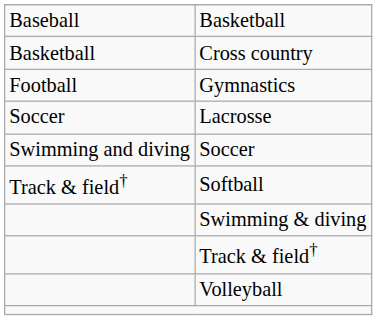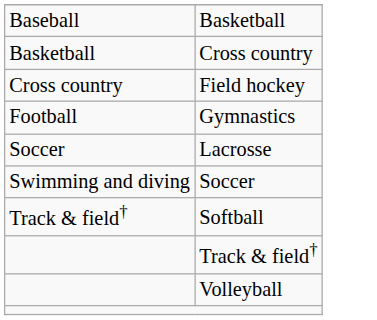+ row: (252, 85)
- row: (283, 219)
